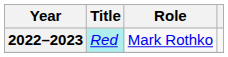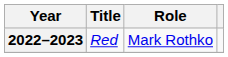(104, 40) paleturquoise background -> (104, 40) no background
